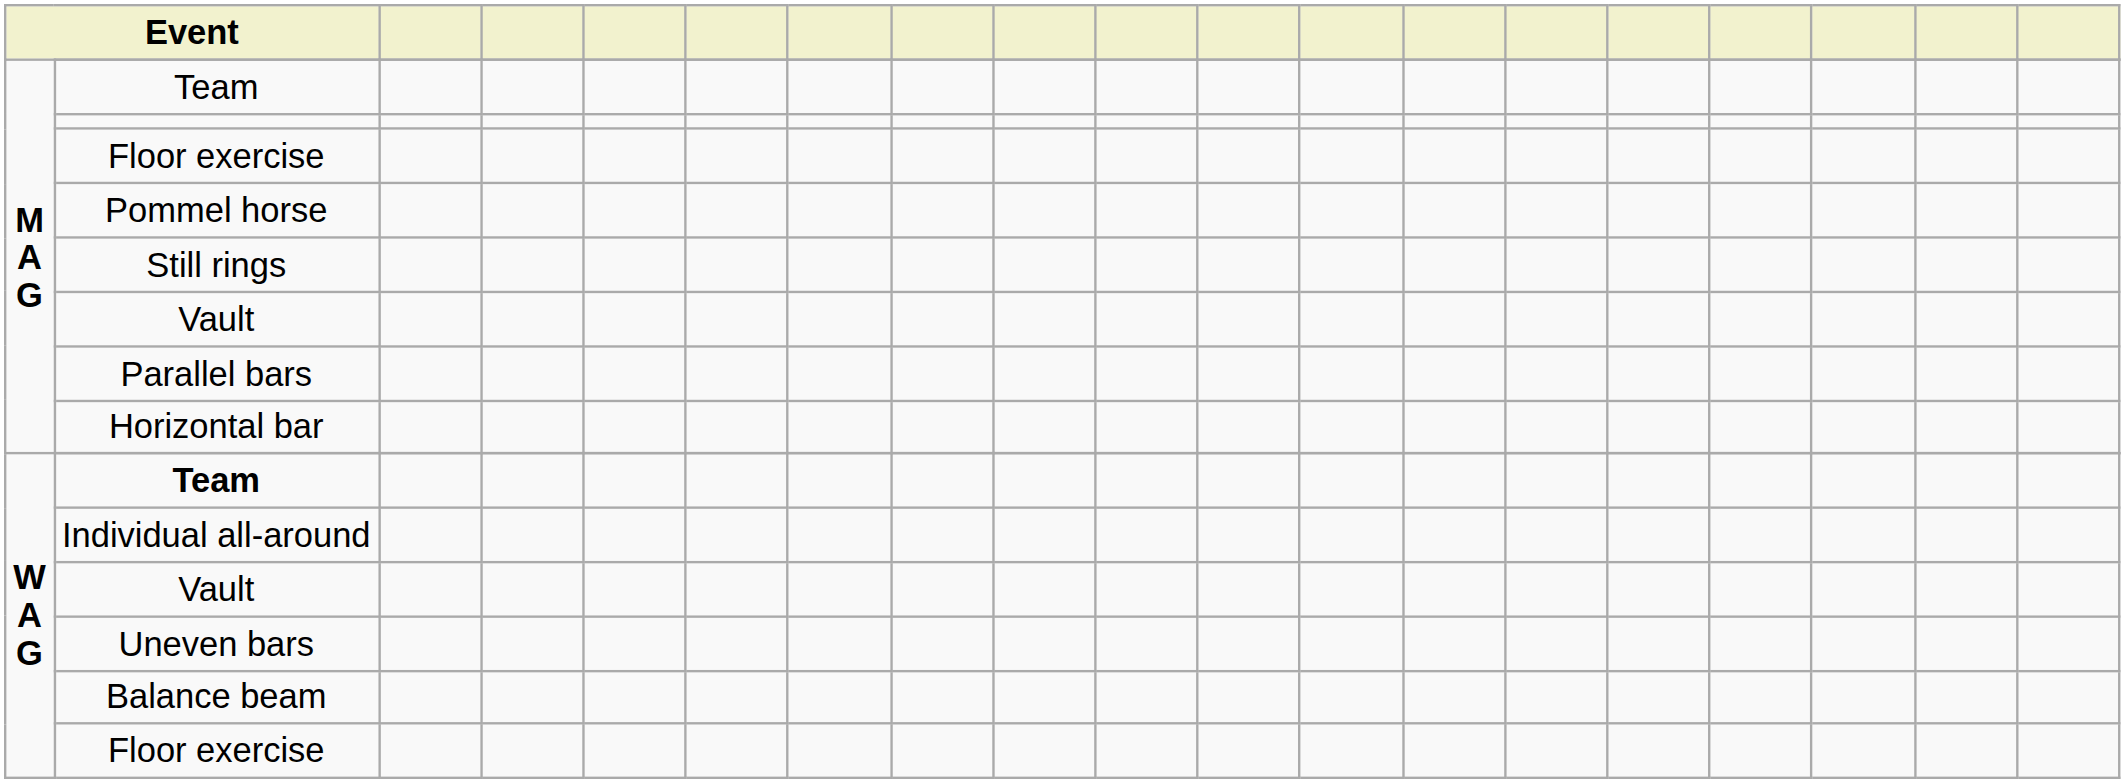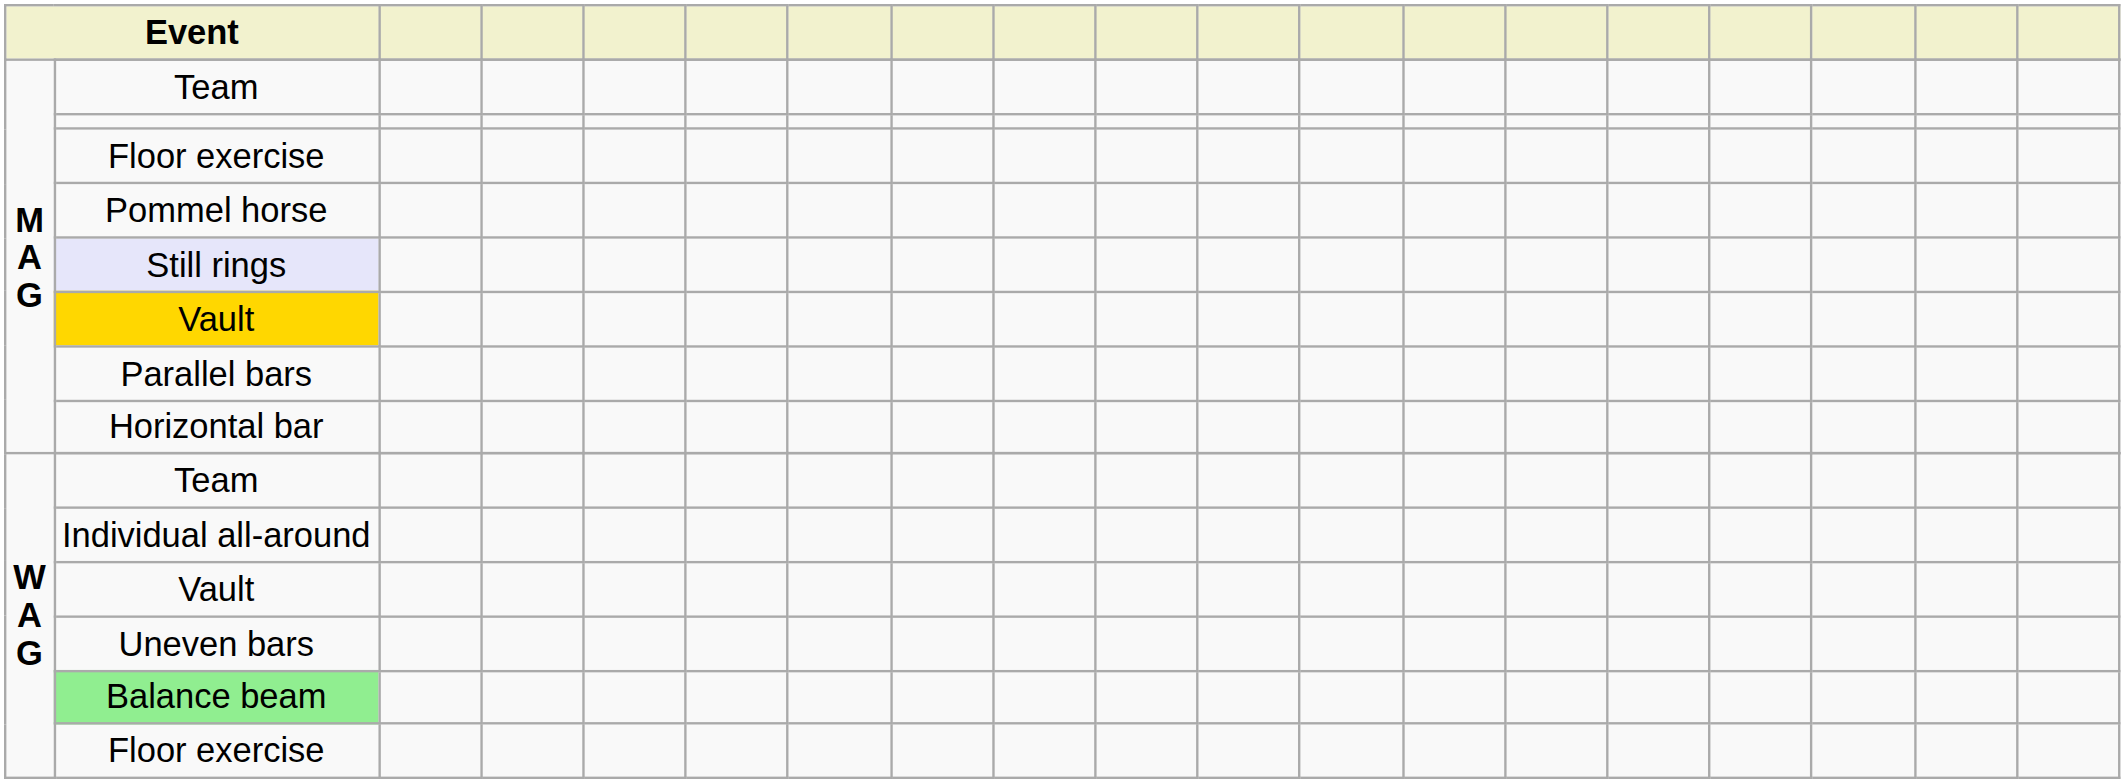(216, 265) no background -> (216, 265) lavender background
(216, 319) no background -> (216, 319) gold background
(216, 481) bold -> (216, 481) normal
(216, 697) no background -> (216, 697) lightgreen background
